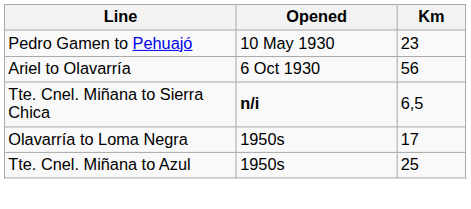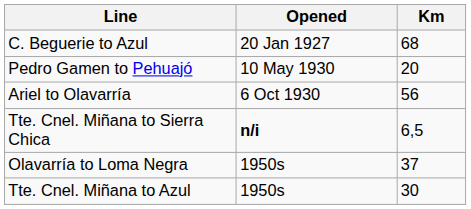+ row: (78, 43)
(410, 43) 23 -> (410, 69) 20
(410, 139) 17 -> (410, 165) 37
(410, 165) 25 -> (410, 191) 30
